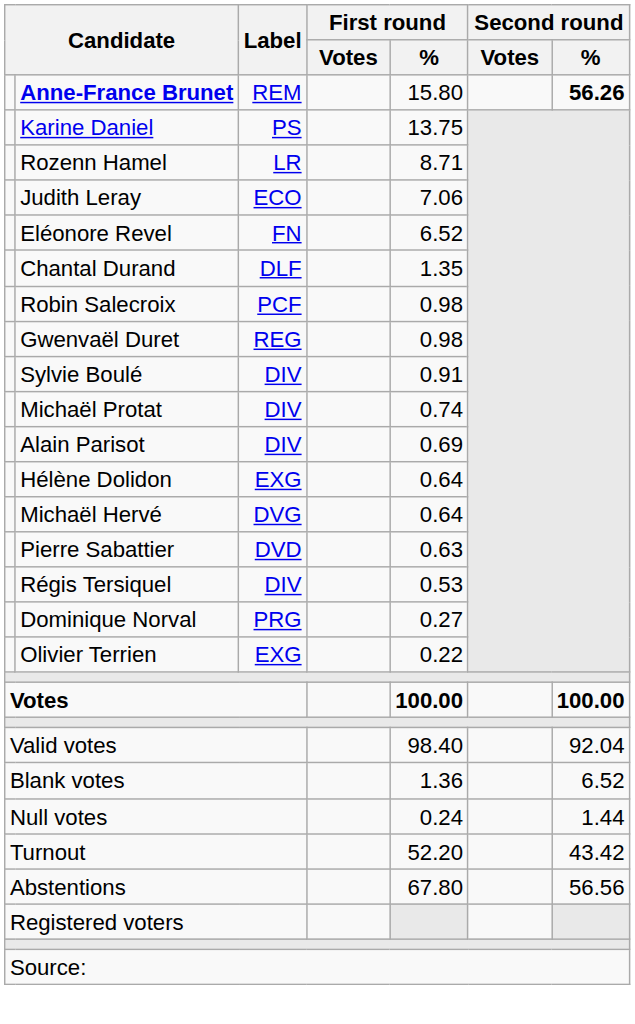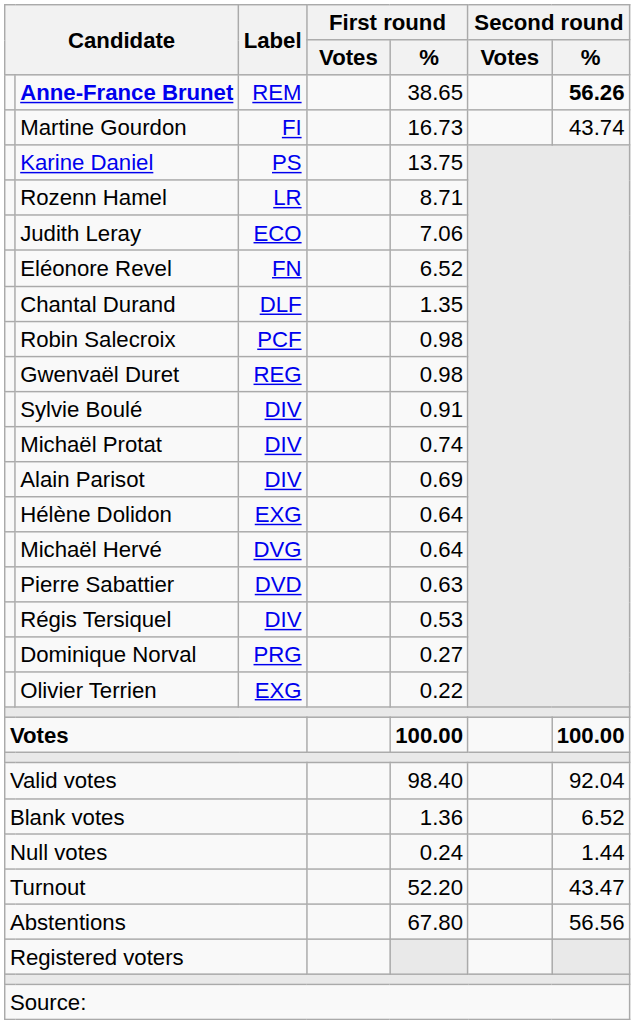(435, 93) 15.80 -> (435, 93) 38.65
+ row: (103, 128)
(597, 851) 43.42 -> (597, 886) 43.47
